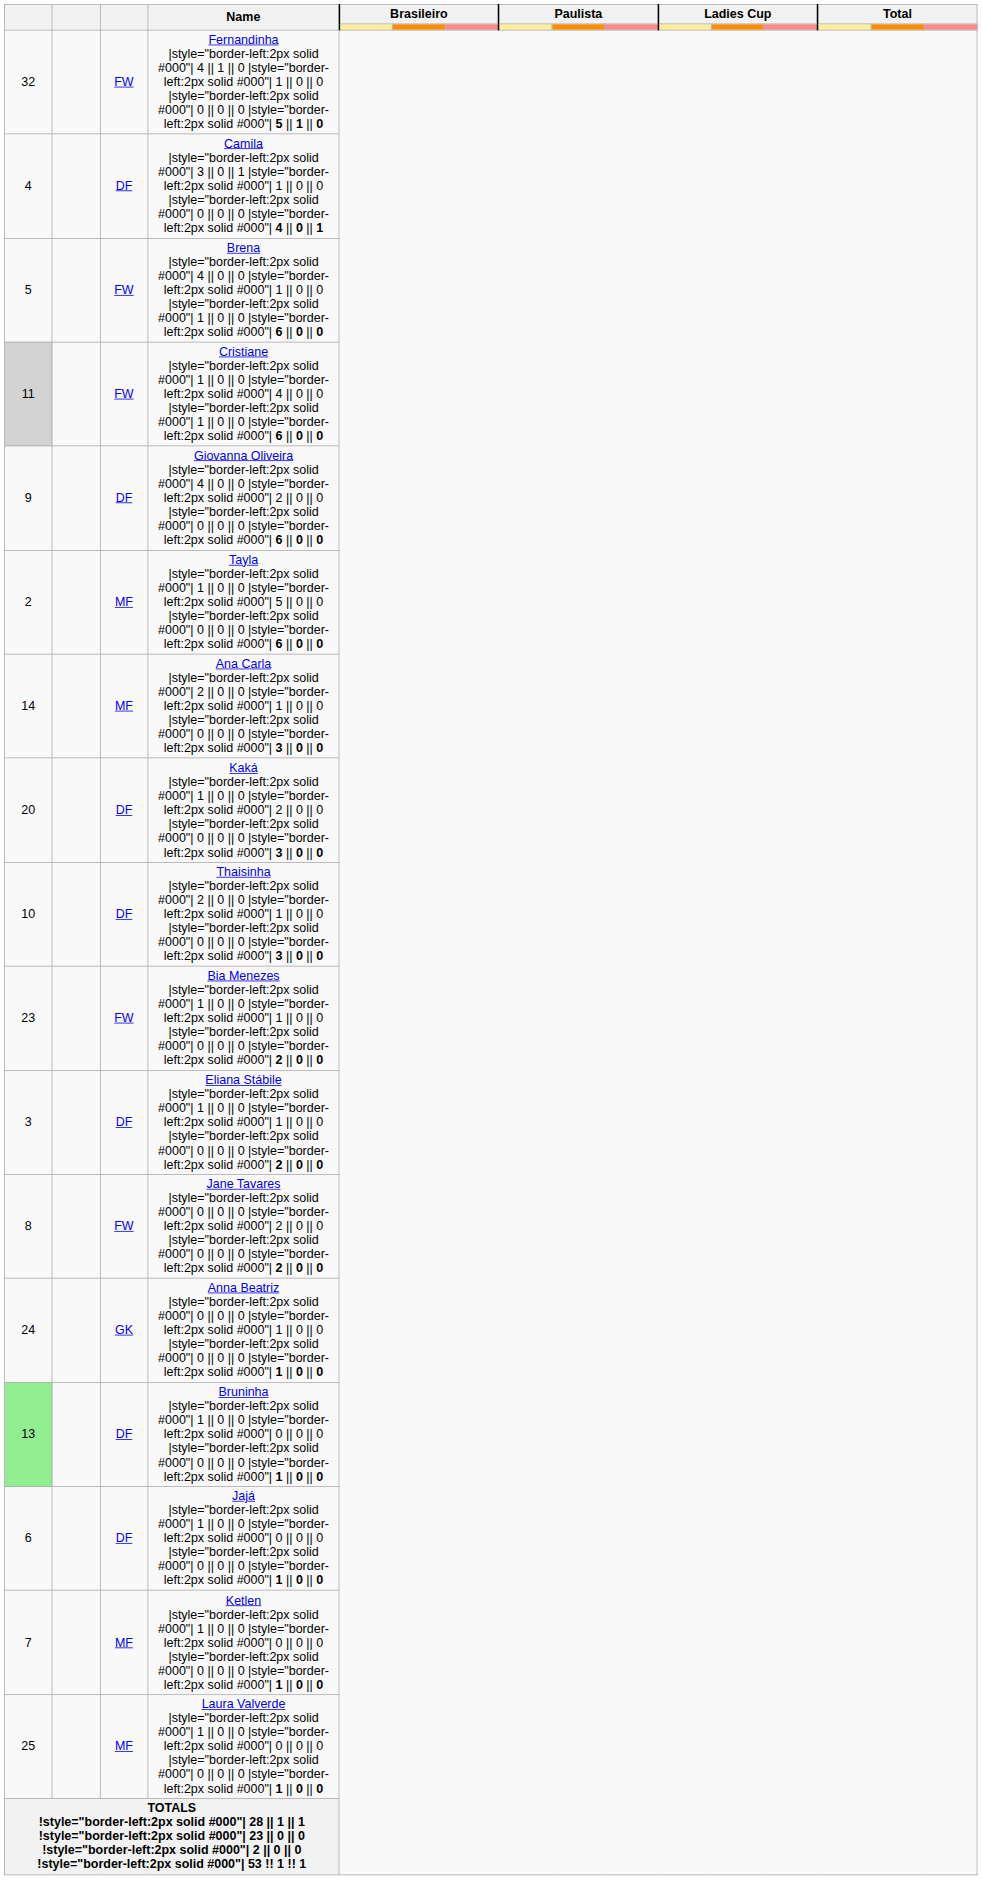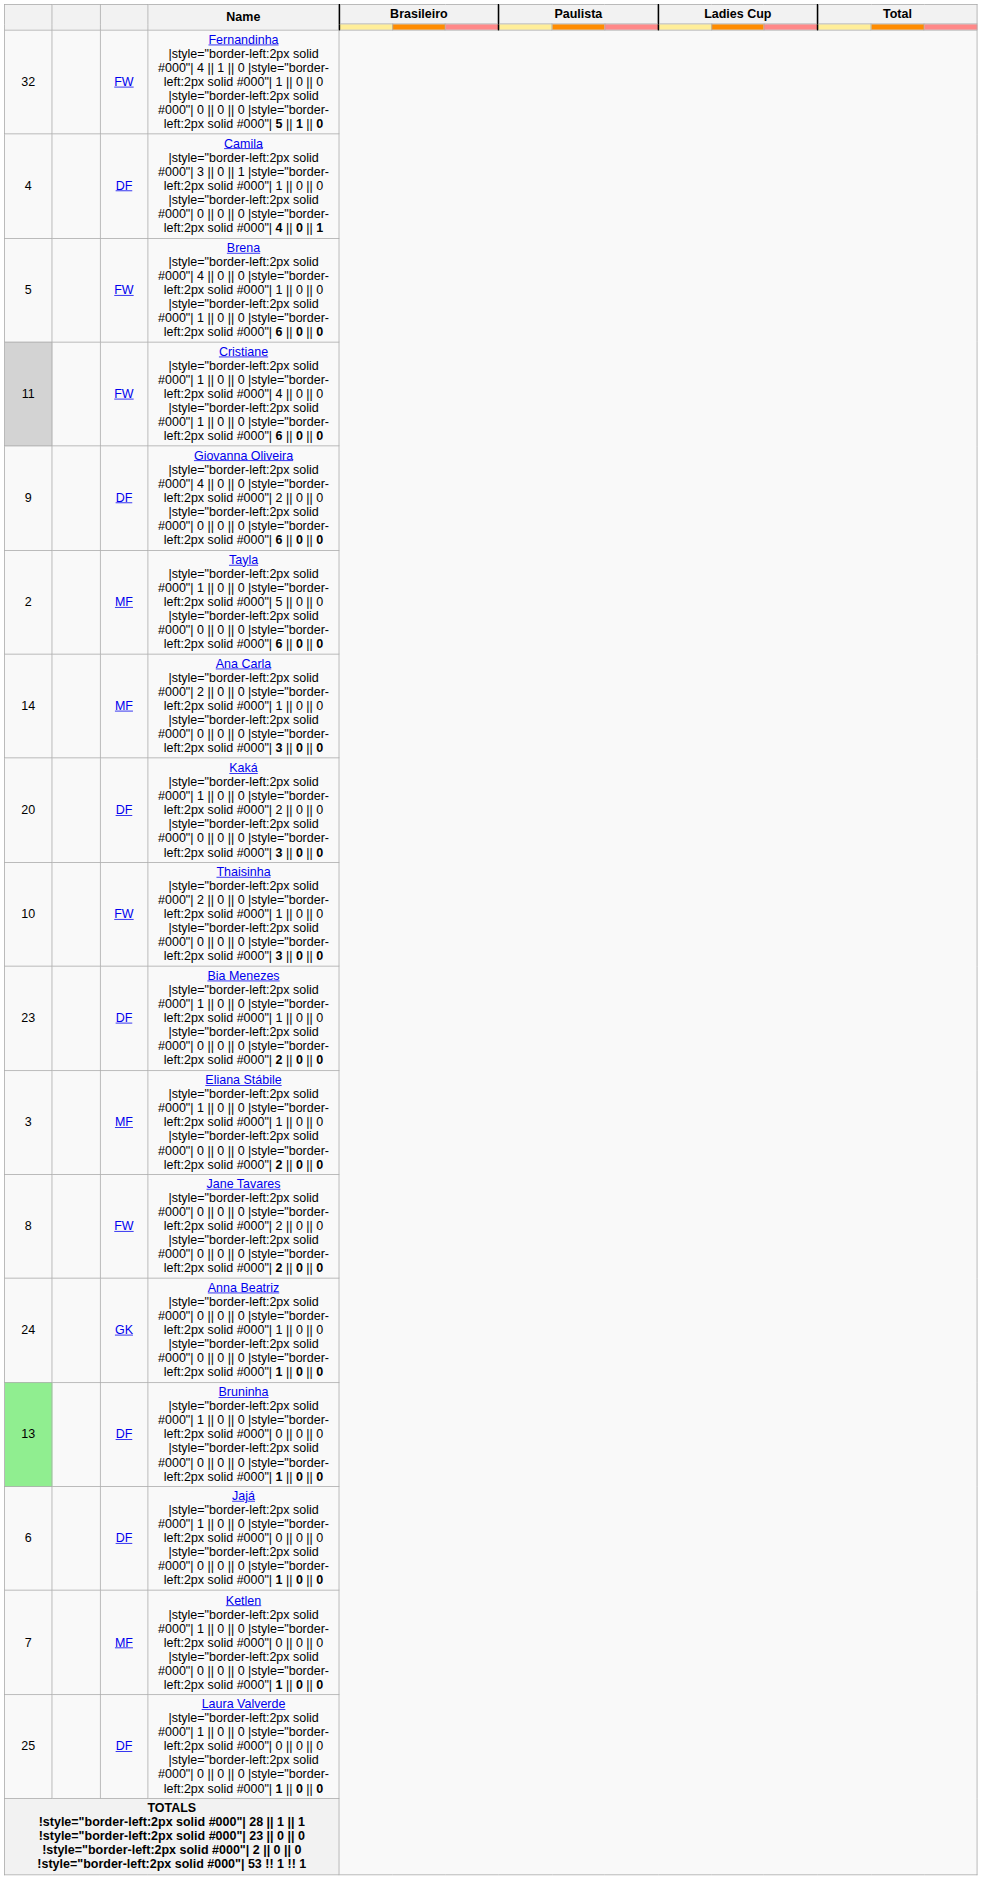(124, 914) DF -> (124, 914) FW
(124, 1018) FW -> (124, 1018) DF
(124, 1122) DF -> (124, 1122) MF
(124, 1746) MF -> (124, 1746) DF
